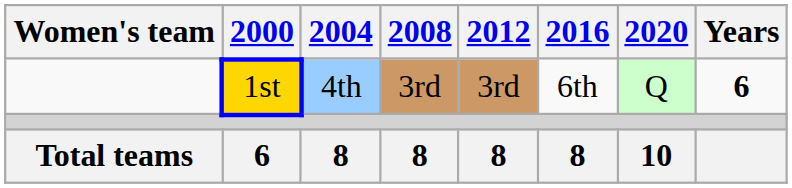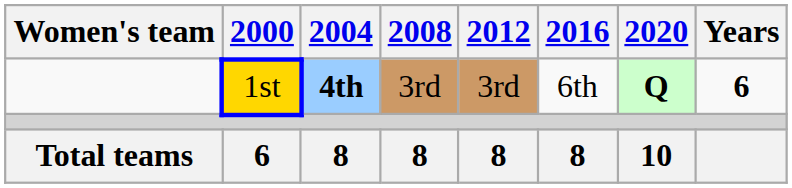(341, 86) normal -> (341, 86) bold
(656, 86) normal -> (656, 86) bold
